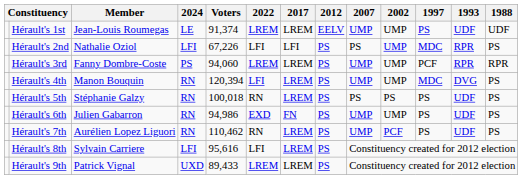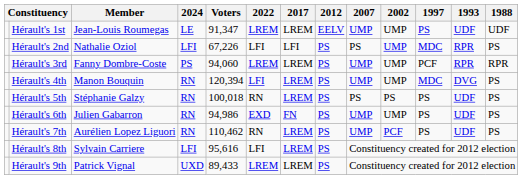(223, 30) 91,374 -> (223, 30) 91,347
